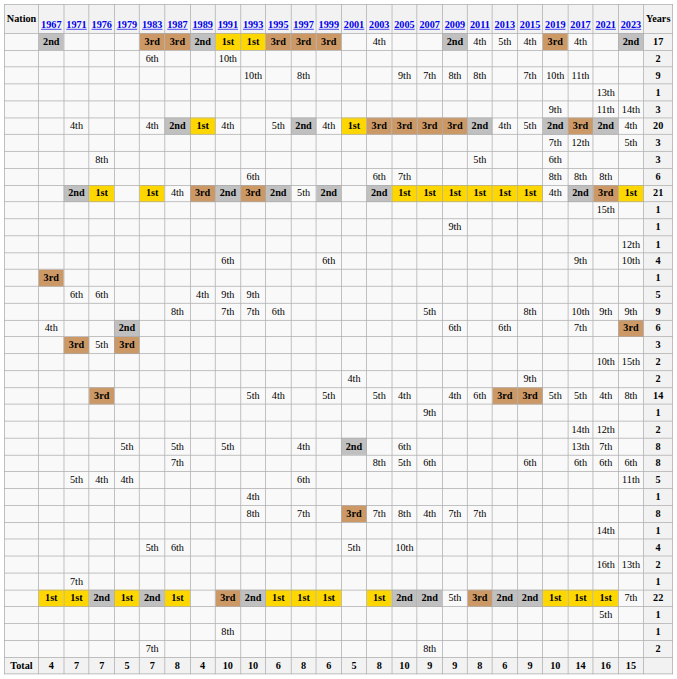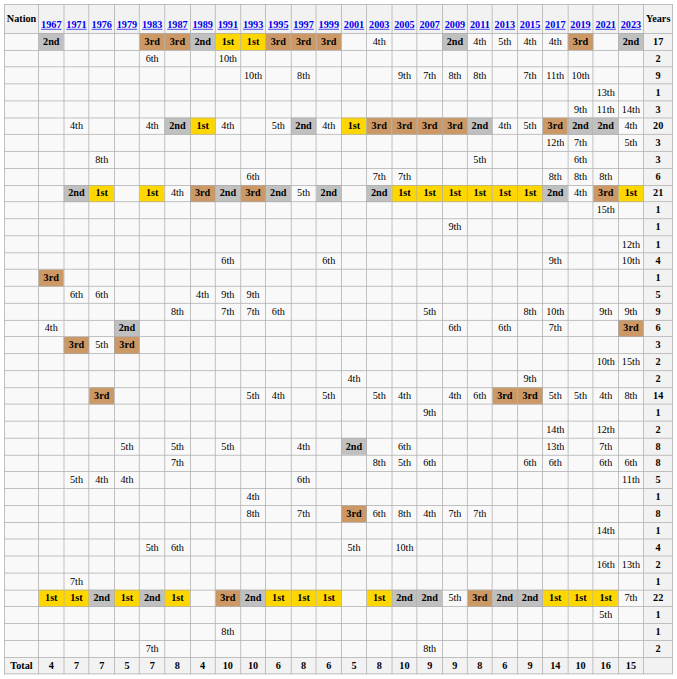columns swapped: (580, 25) <-> (555, 25)
(379, 177) 6th -> (379, 177) 7th
(379, 514) 7th -> (379, 514) 6th
